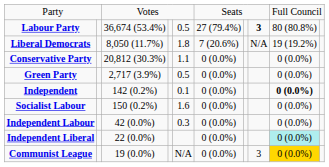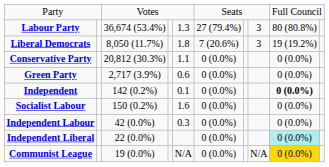(183, 28) 0.5 -> (183, 28) 1.3
(259, 28) bold -> (259, 28) normal
(259, 43) N/A -> (259, 43) 3
(183, 75) 0.5 -> (183, 75) 0.6
(259, 153) 3 -> (259, 153) N/A
